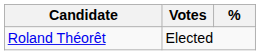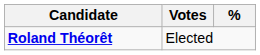(57, 38) normal -> (60, 38) bold
